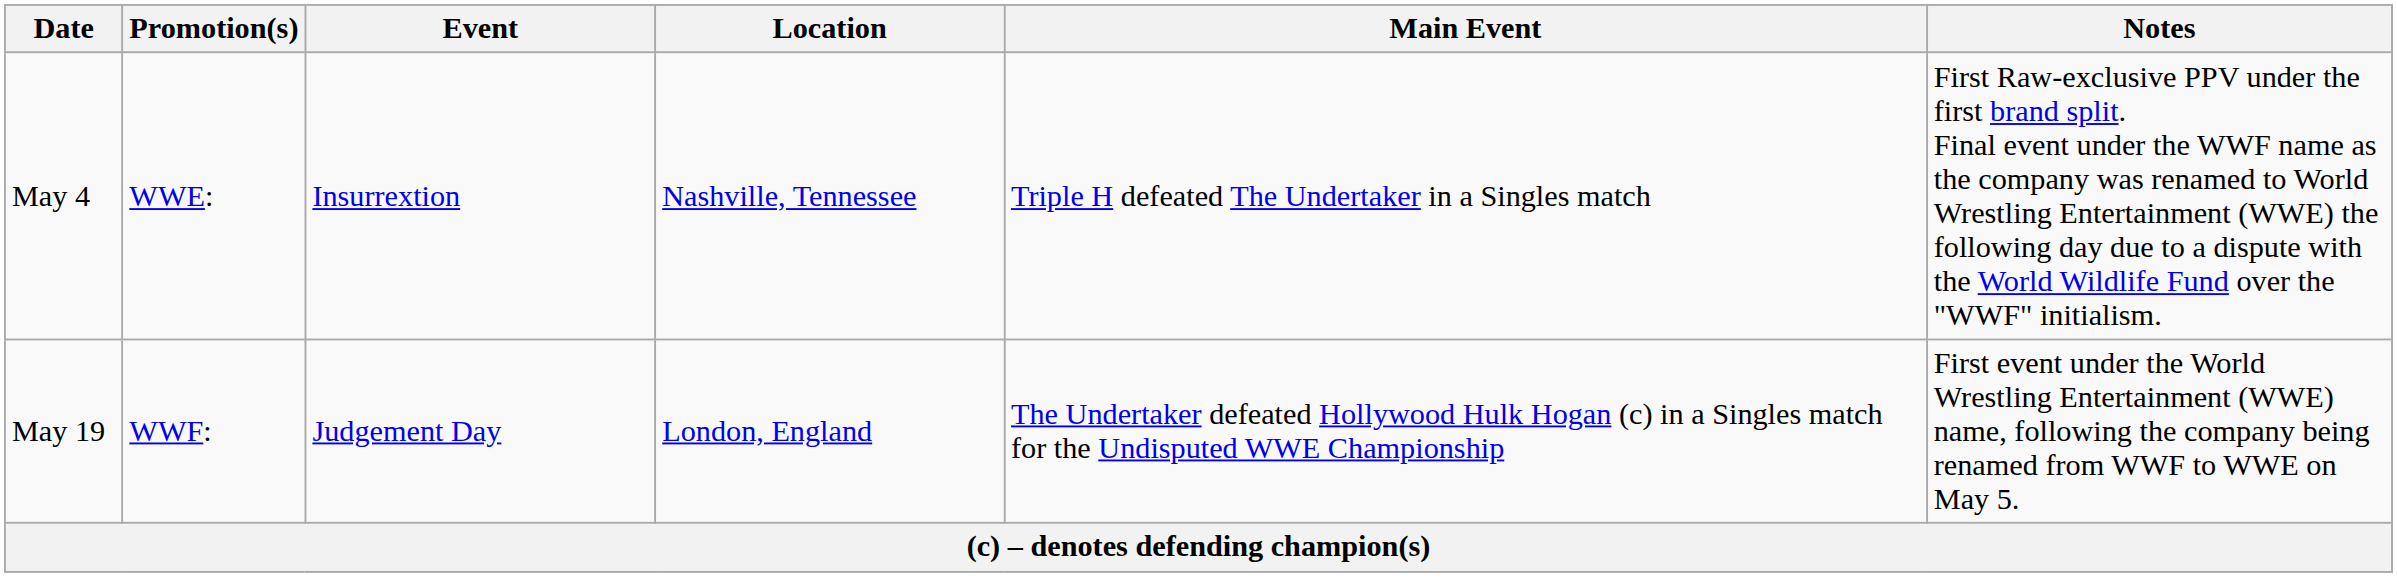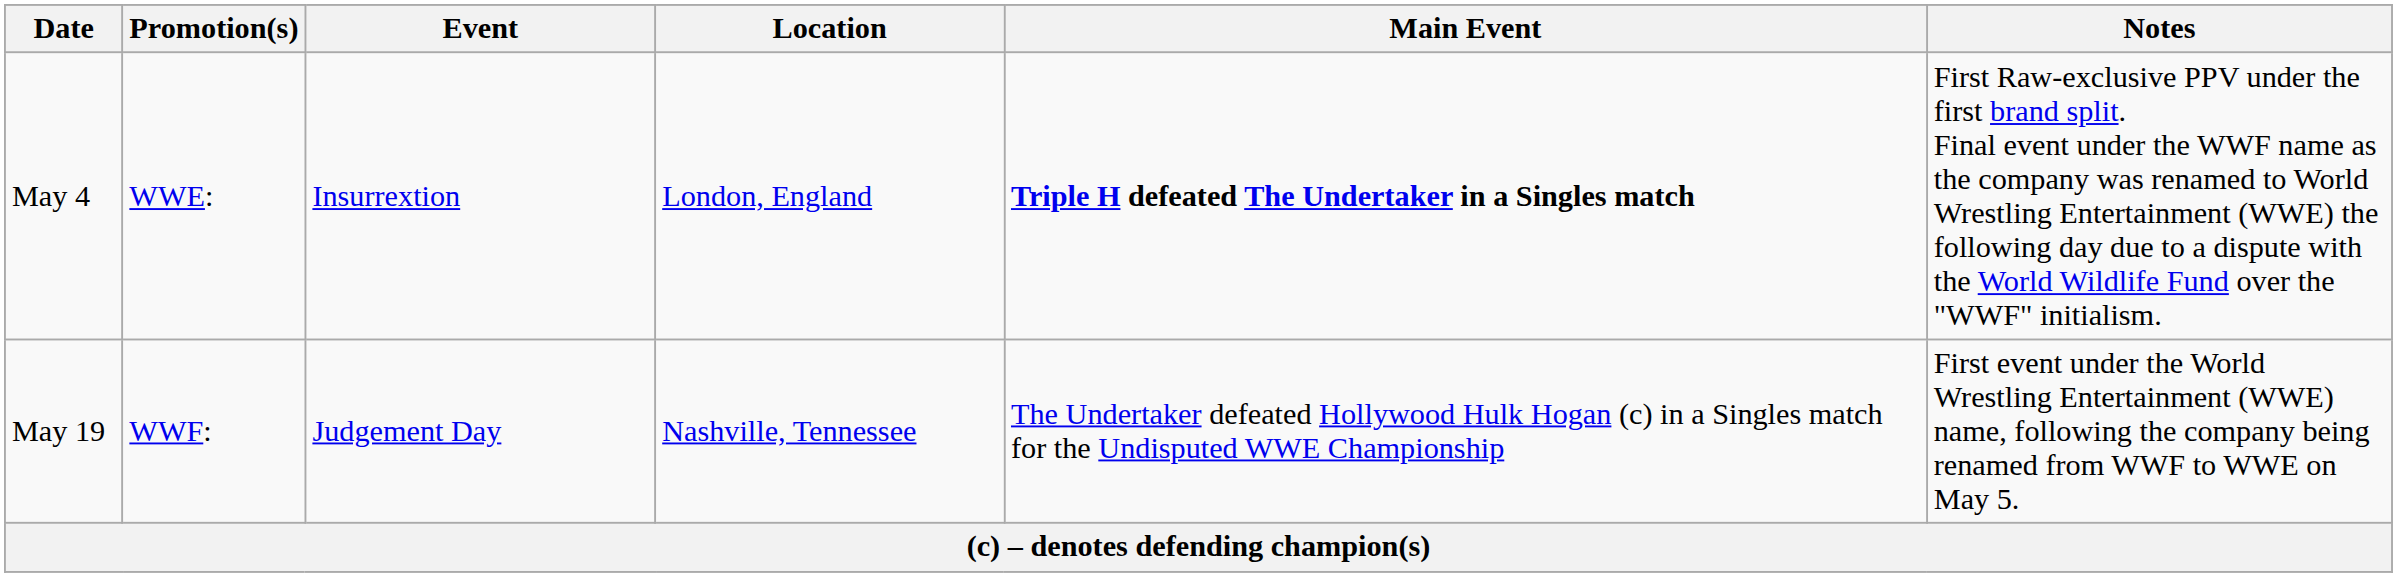(789, 195) Nashville, Tennessee -> (767, 195) London, England
(1331, 195) normal -> (1353, 195) bold
(767, 430) London, England -> (789, 430) Nashville, Tennessee
